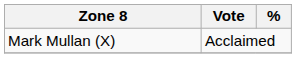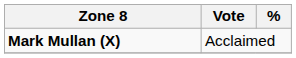(62, 40) normal -> (64, 40) bold
